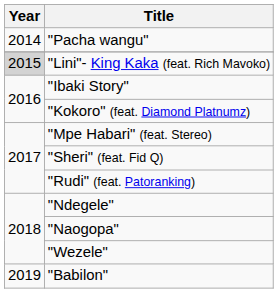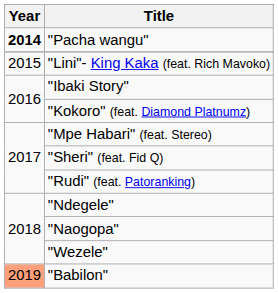(24, 39) normal -> (24, 39) bold
(24, 63) lightgrey background -> (24, 63) no background
(24, 275) no background -> (24, 275) lightsalmon background
